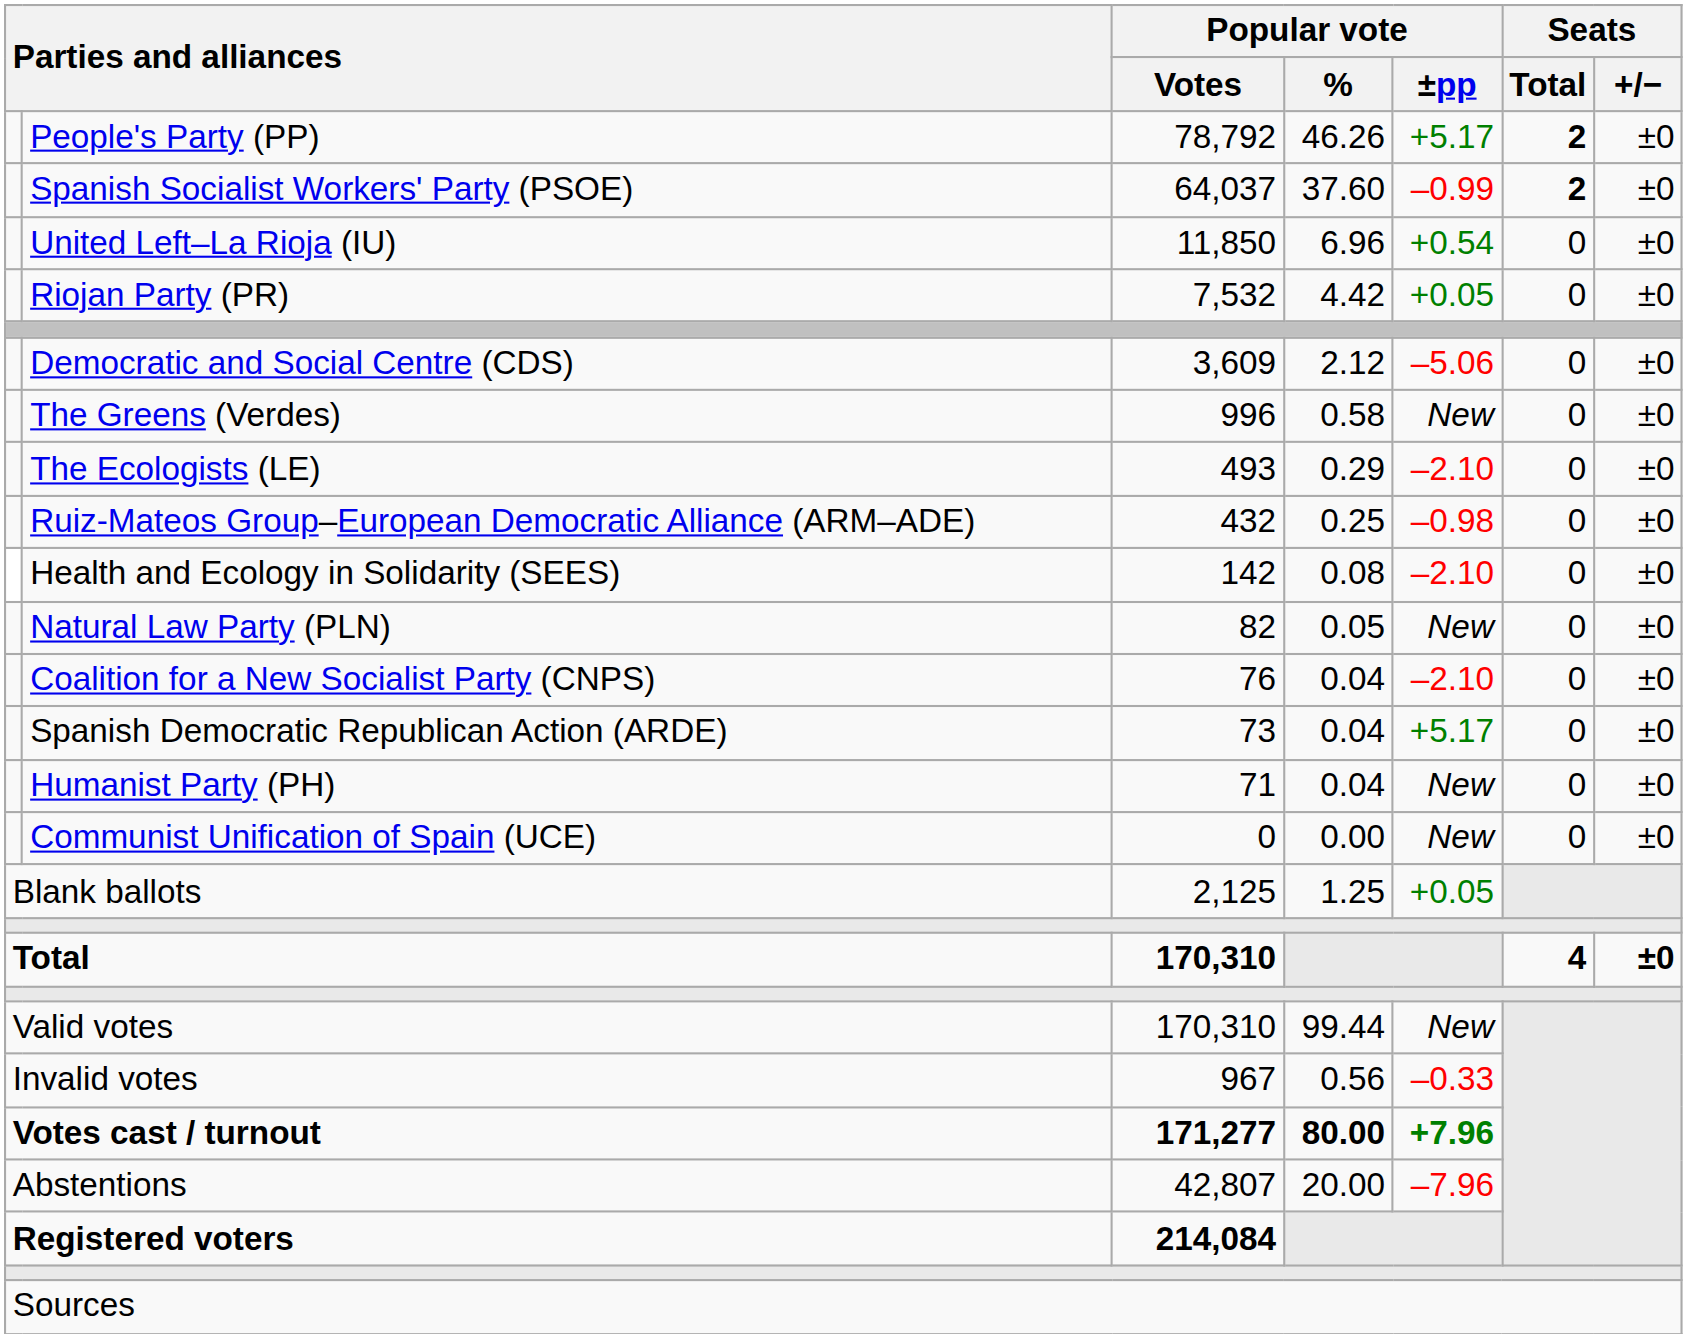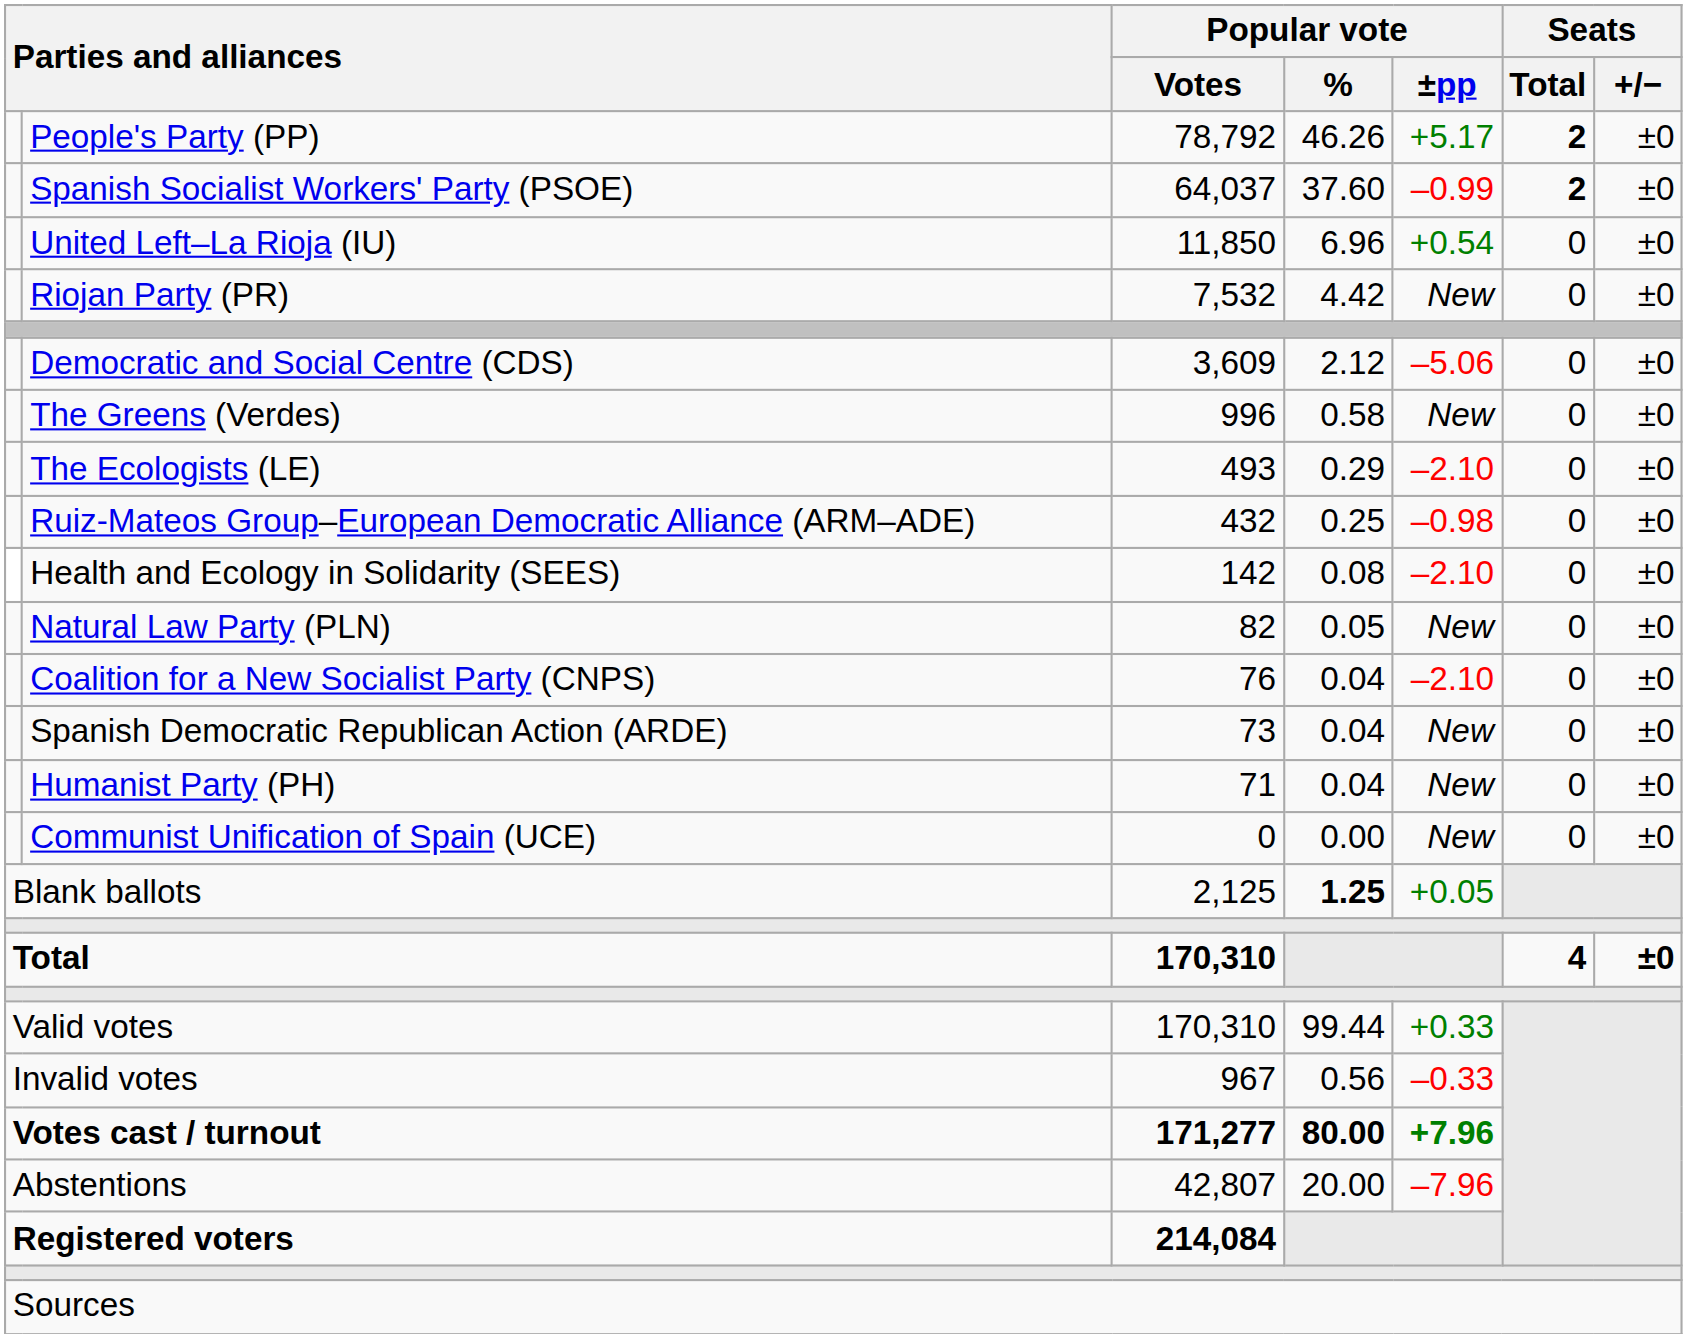(1452, 294) +0.05 -> (1461, 294) New
(1452, 732) +5.17 -> (1461, 732) New
(1353, 890) normal -> (1353, 890) bold
(1461, 1026) New -> (1452, 1026) +0.33
